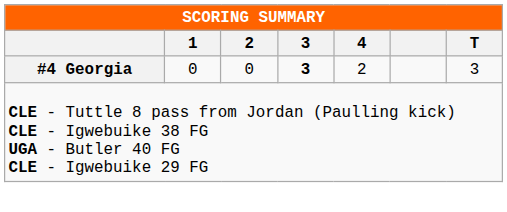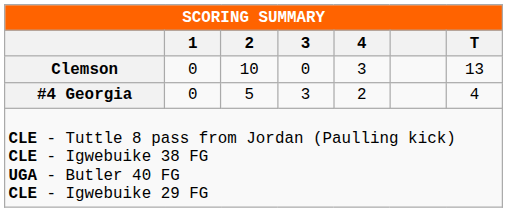+ row: (85, 69)
(249, 69) 0 -> (249, 95) 5
(306, 69) bold -> (306, 95) normal
(475, 69) 3 -> (475, 95) 4
